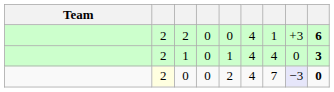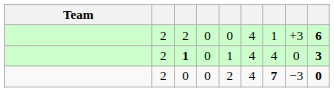(185, 55) normal -> (185, 55) bold
(163, 76) lightyellow background -> (163, 76) no background
(274, 76) normal -> (274, 76) bold
(296, 76) lavender background -> (296, 76) no background
